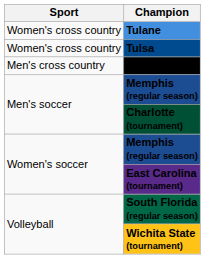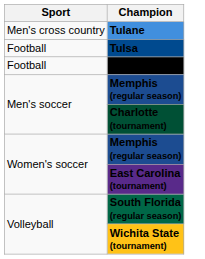(64, 30) Women's cross country -> (56, 30) Men's cross country
(64, 48) Women's cross country -> (27, 48) Football
(56, 65) Men's cross country -> (27, 65) Football
